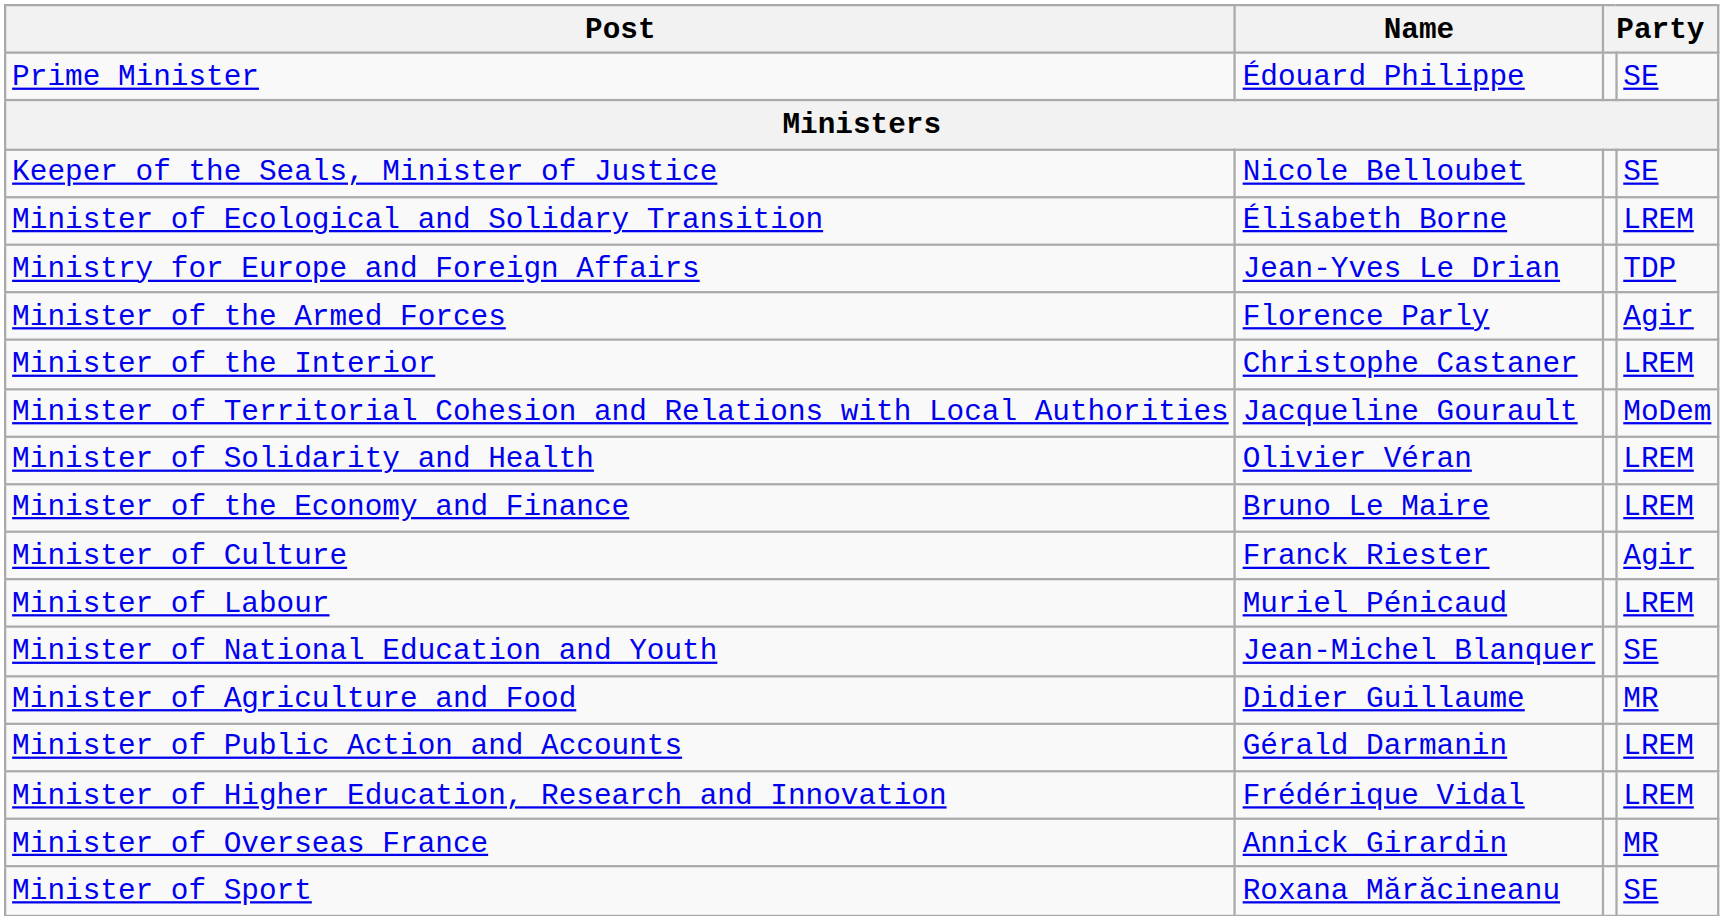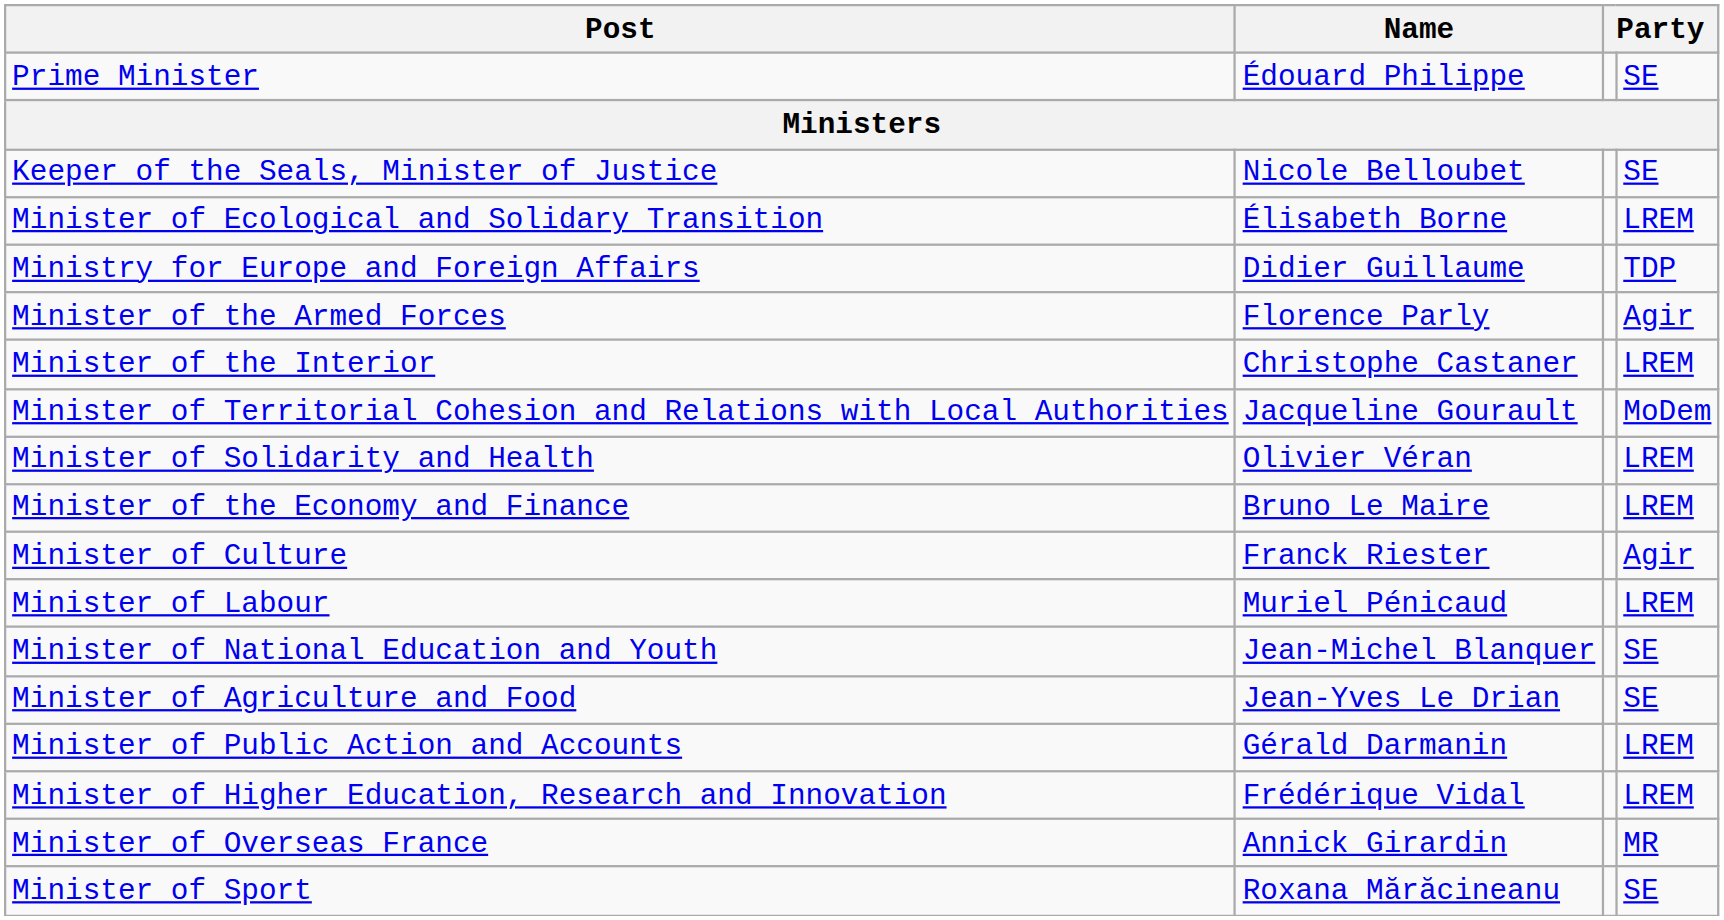(1401, 268) Jean-Yves Le Drian -> (1384, 268) Didier Guillaume
(1384, 699) Didier Guillaume -> (1401, 699) Jean-Yves Le Drian
(1641, 699) MR -> (1641, 699) SE
